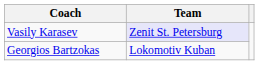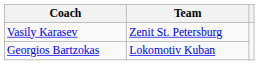(176, 32) lavender background -> (176, 32) no background
